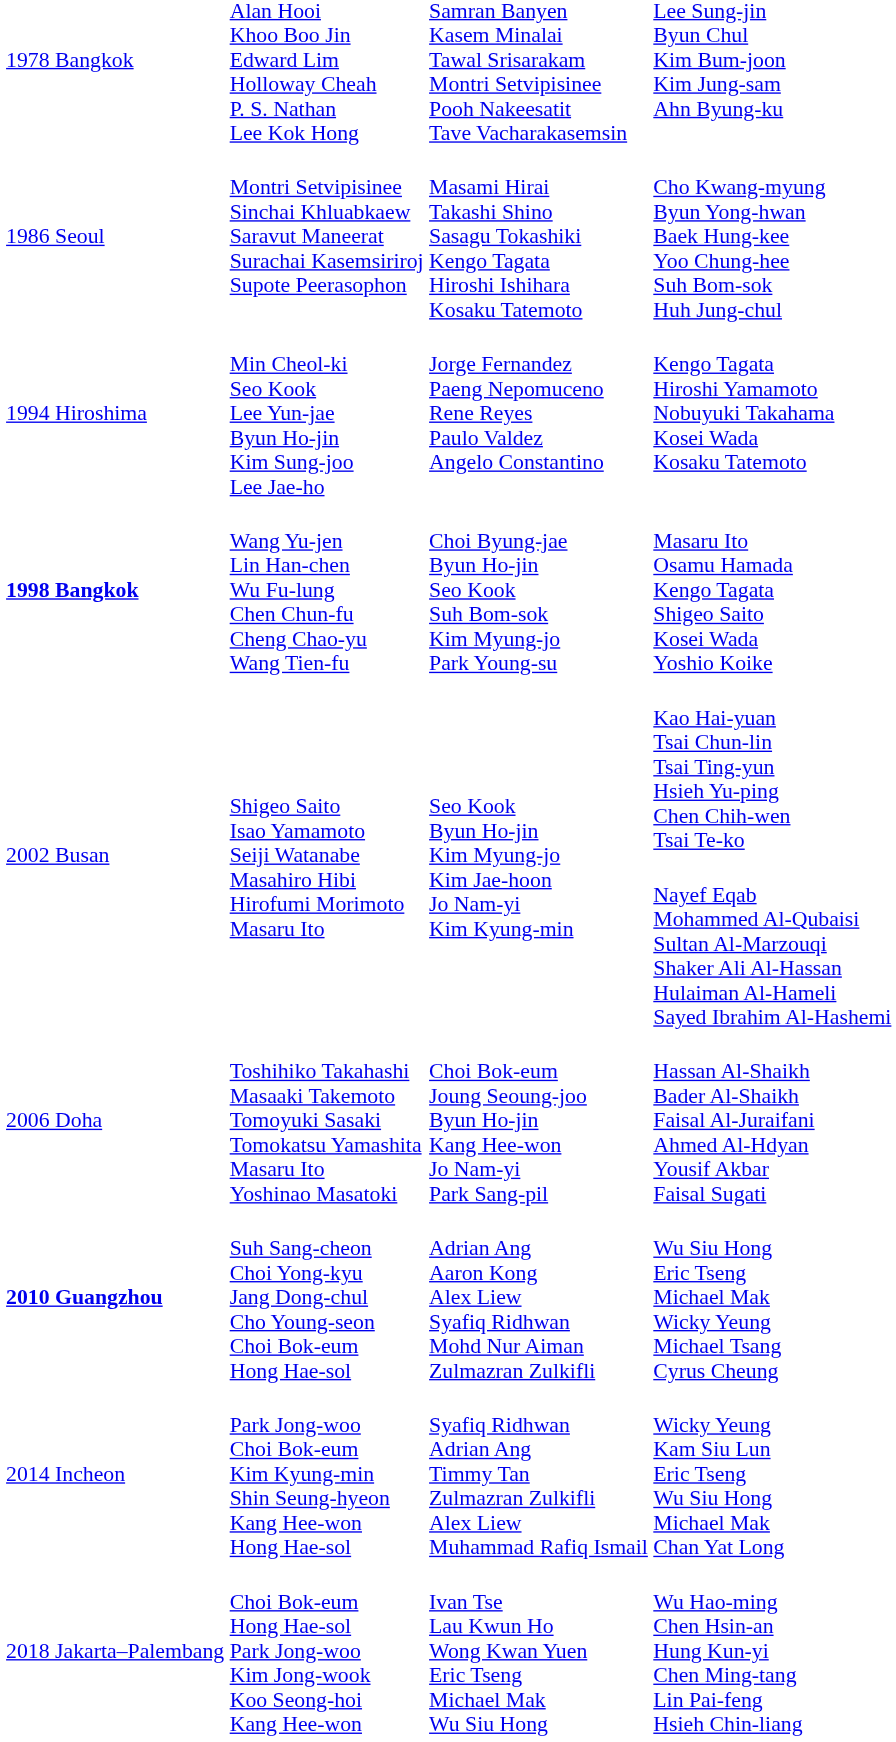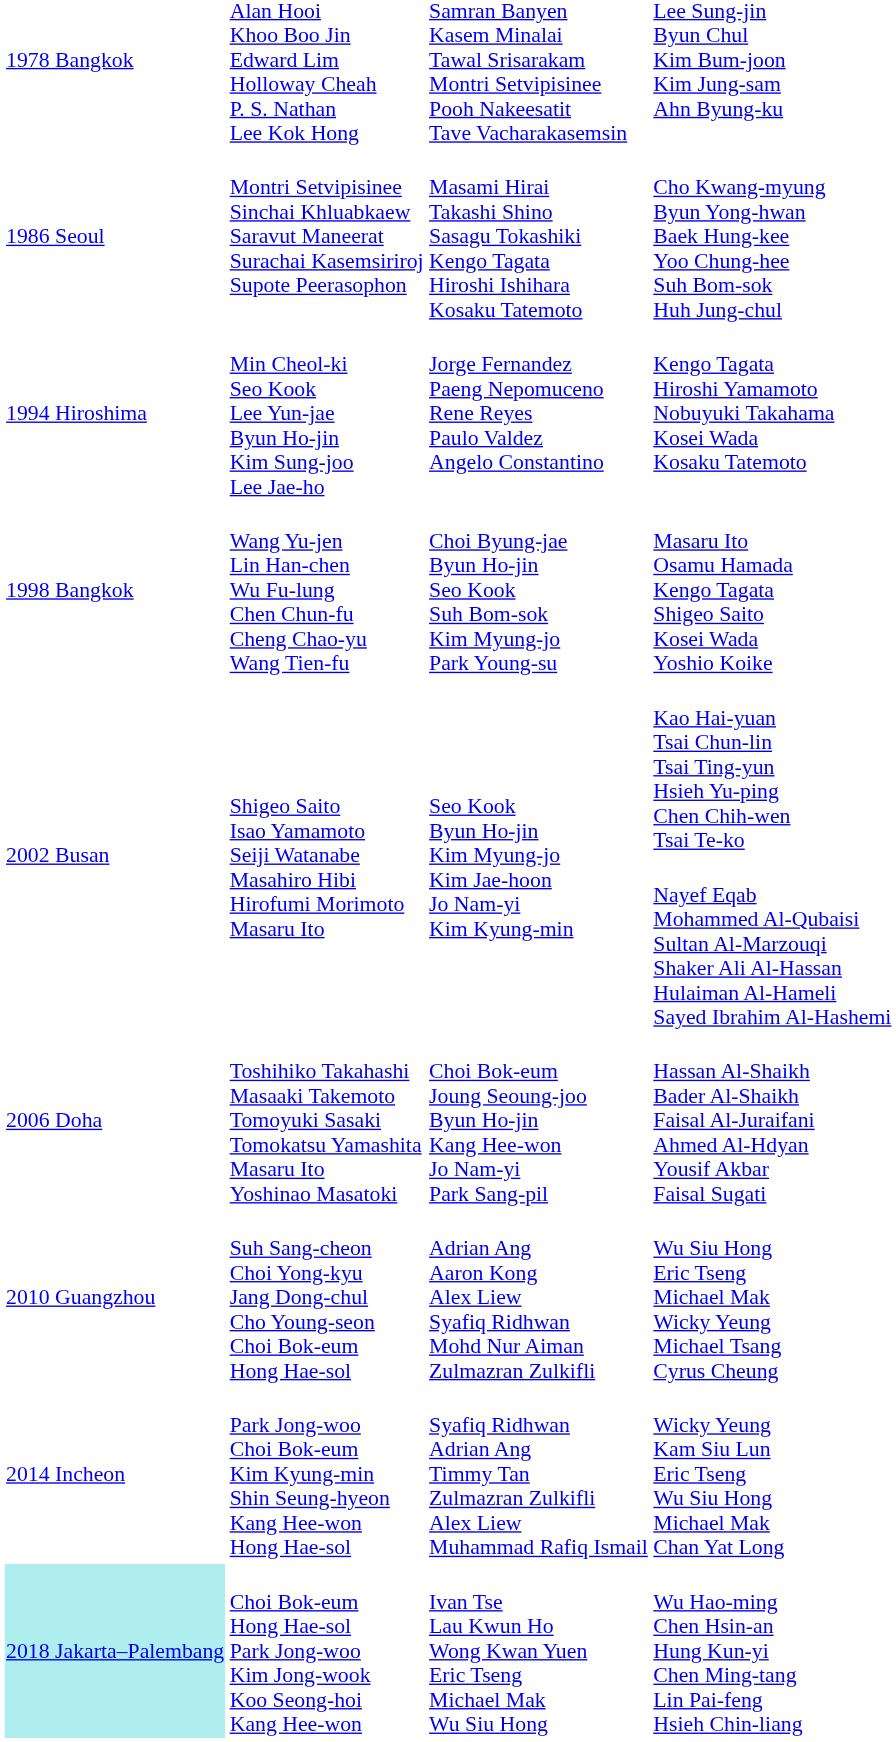(72, 589) bold -> (70, 589) normal
(84, 1297) bold -> (81, 1297) normal
(115, 1650) no background -> (115, 1650) paleturquoise background
